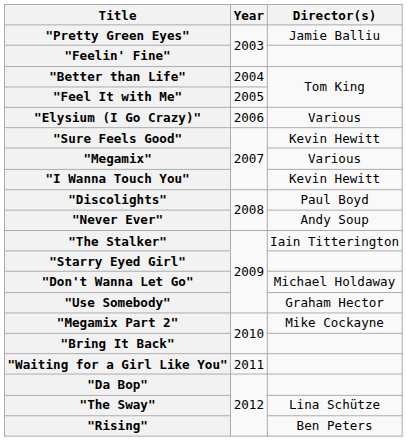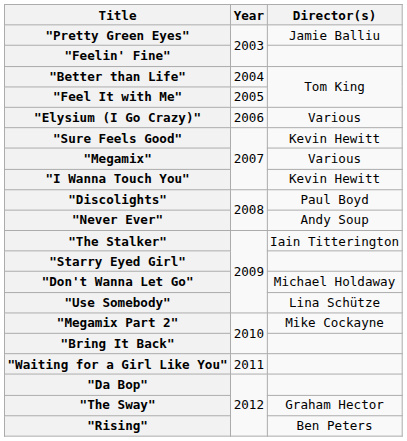(335, 302) Graham Hector -> (335, 302) Lina Schütze
(335, 405) Lina Schütze -> (335, 405) Graham Hector
